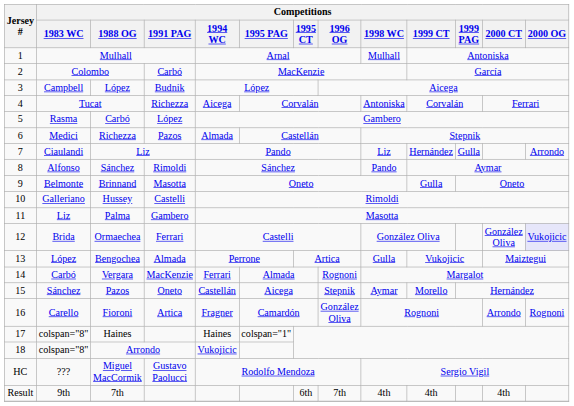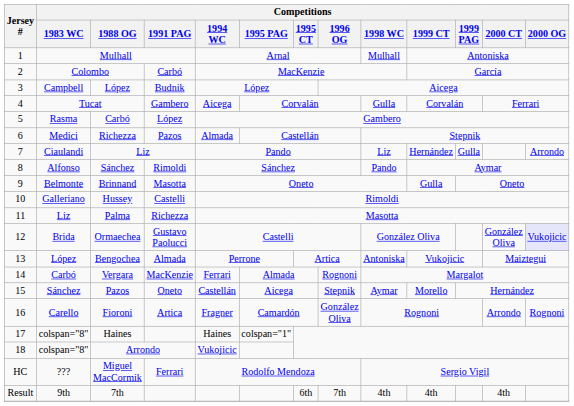(170, 103) Richezza -> (170, 103) Gambero
(384, 103) Antoniska -> (384, 103) Gulla
(170, 215) Gambero -> (170, 215) Richezza
(170, 237) Ferrari -> (170, 237) Gustavo Paolucci
(384, 258) Gulla -> (384, 258) Antoniska
(170, 371) Gustavo Paolucci -> (170, 371) Ferrari
